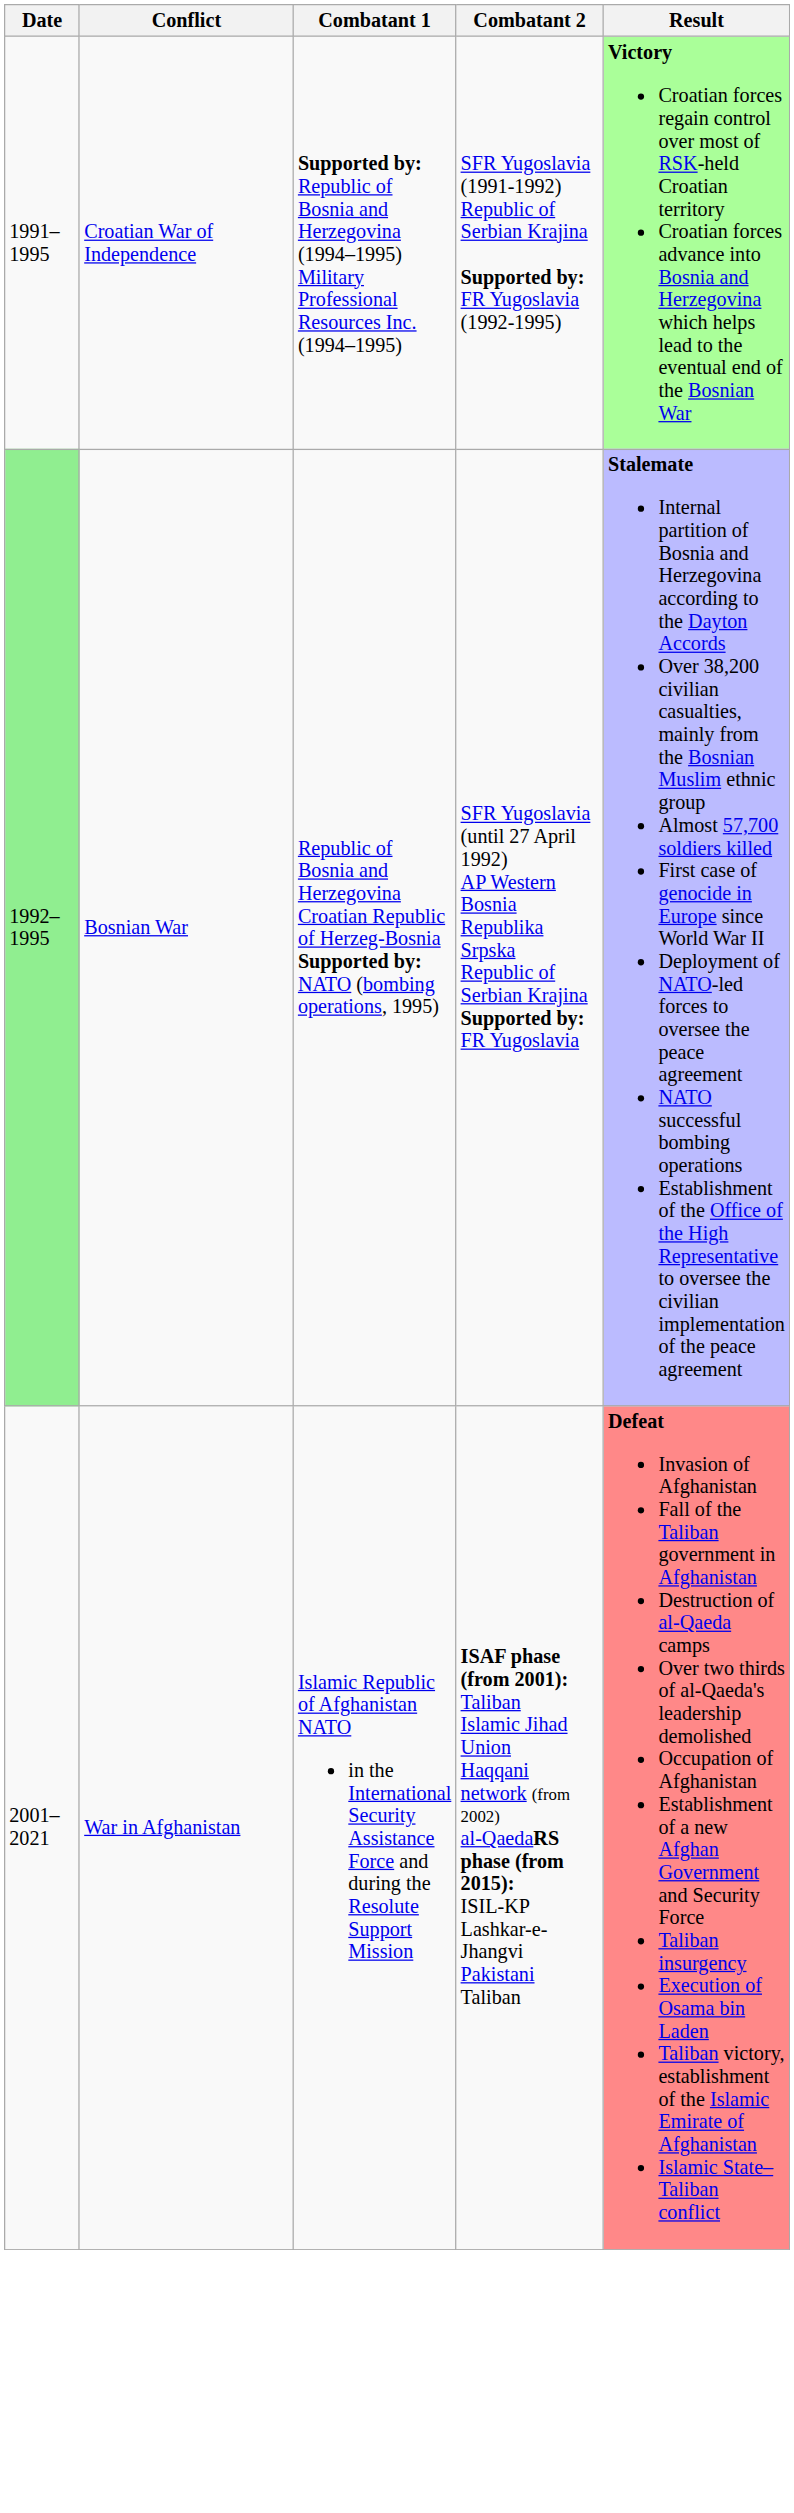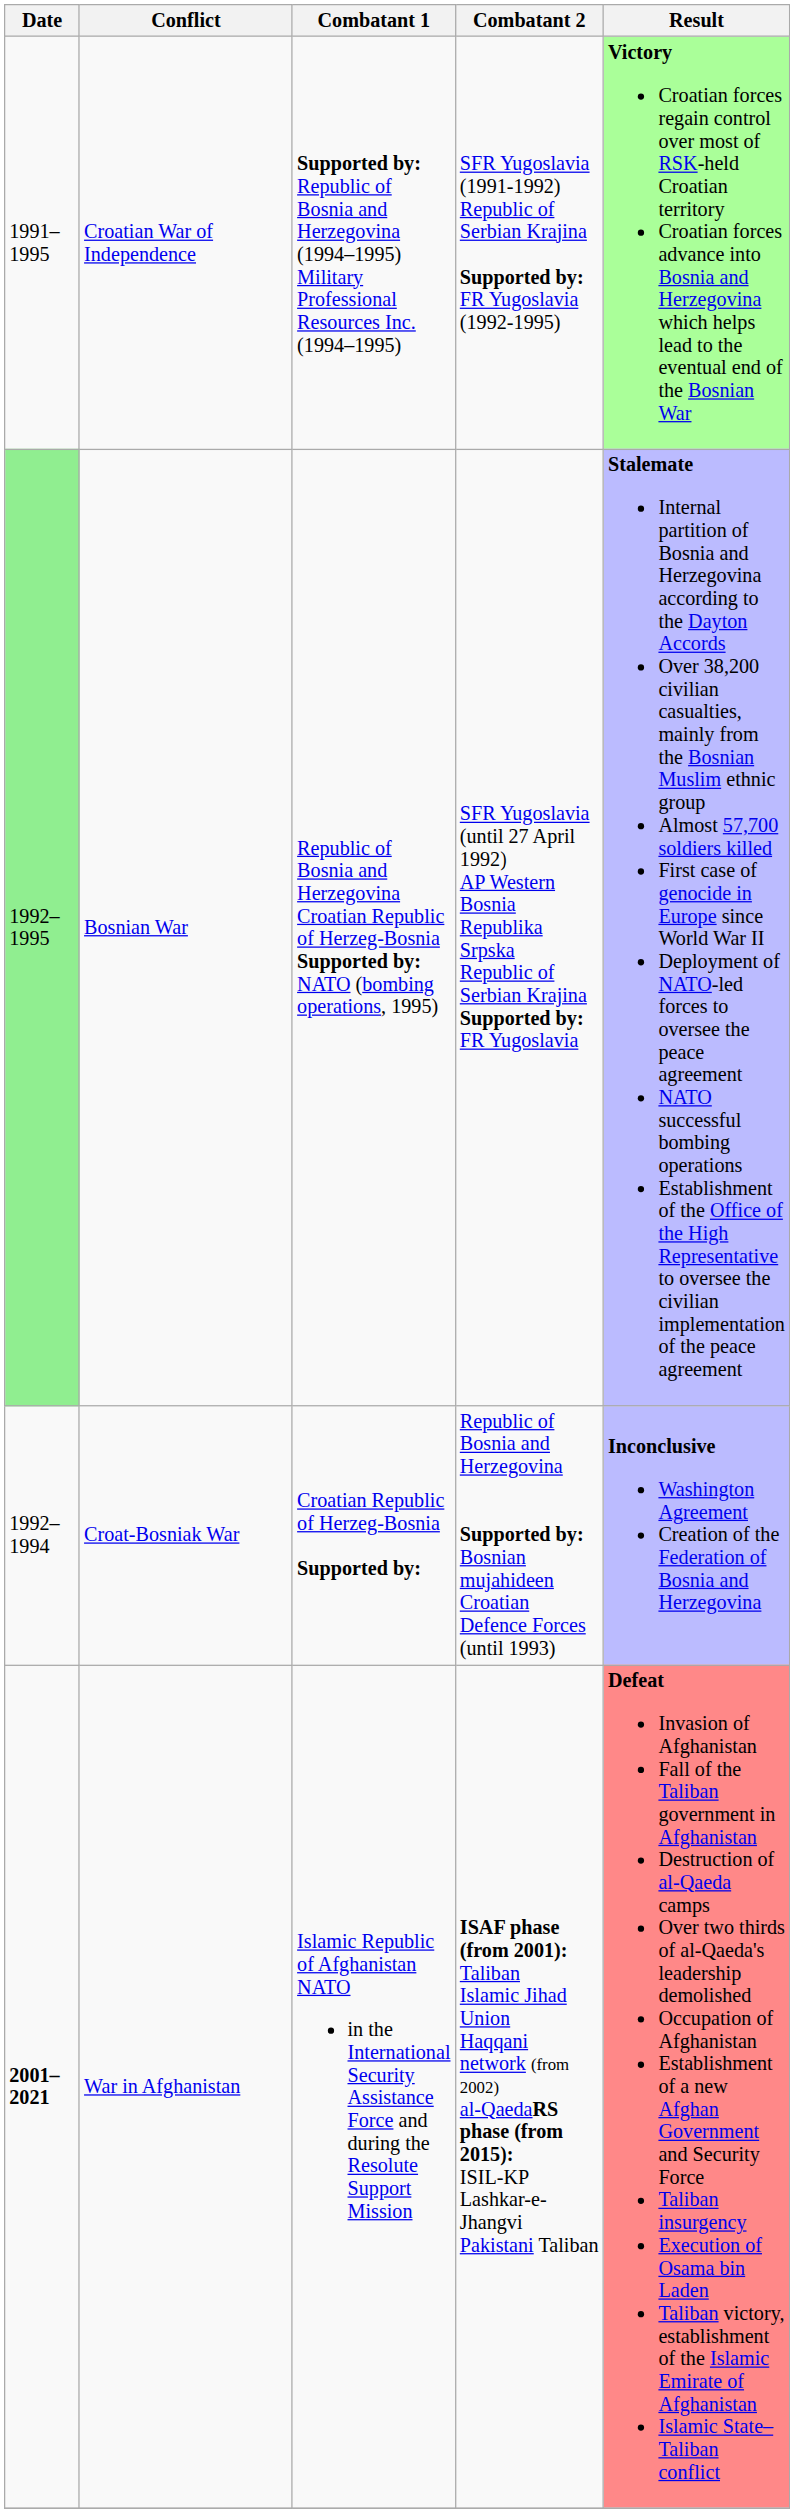+ row: (162, 1535)
(34, 1827) normal -> (34, 2086) bold
